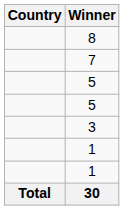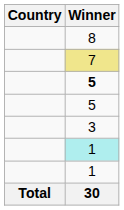(92, 60) no background -> (92, 60) khaki background
(92, 82) normal -> (92, 82) bold
(92, 149) no background -> (92, 149) paleturquoise background
